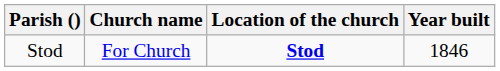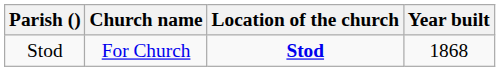(449, 50) 1846 -> (449, 50) 1868
